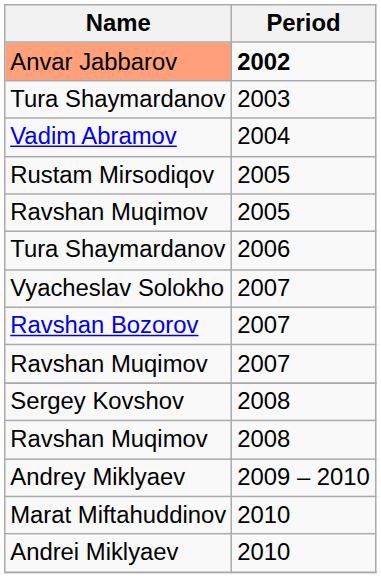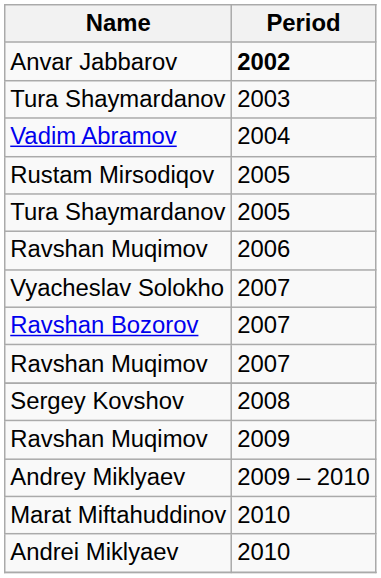(94, 61) lightsalmon background -> (94, 61) no background
(109, 212) Ravshan Muqimov -> (118, 212) Tura Shaymardanov
(118, 250) Tura Shaymardanov -> (109, 250) Ravshan Muqimov
(264, 439) 2008 -> (264, 439) 2009
